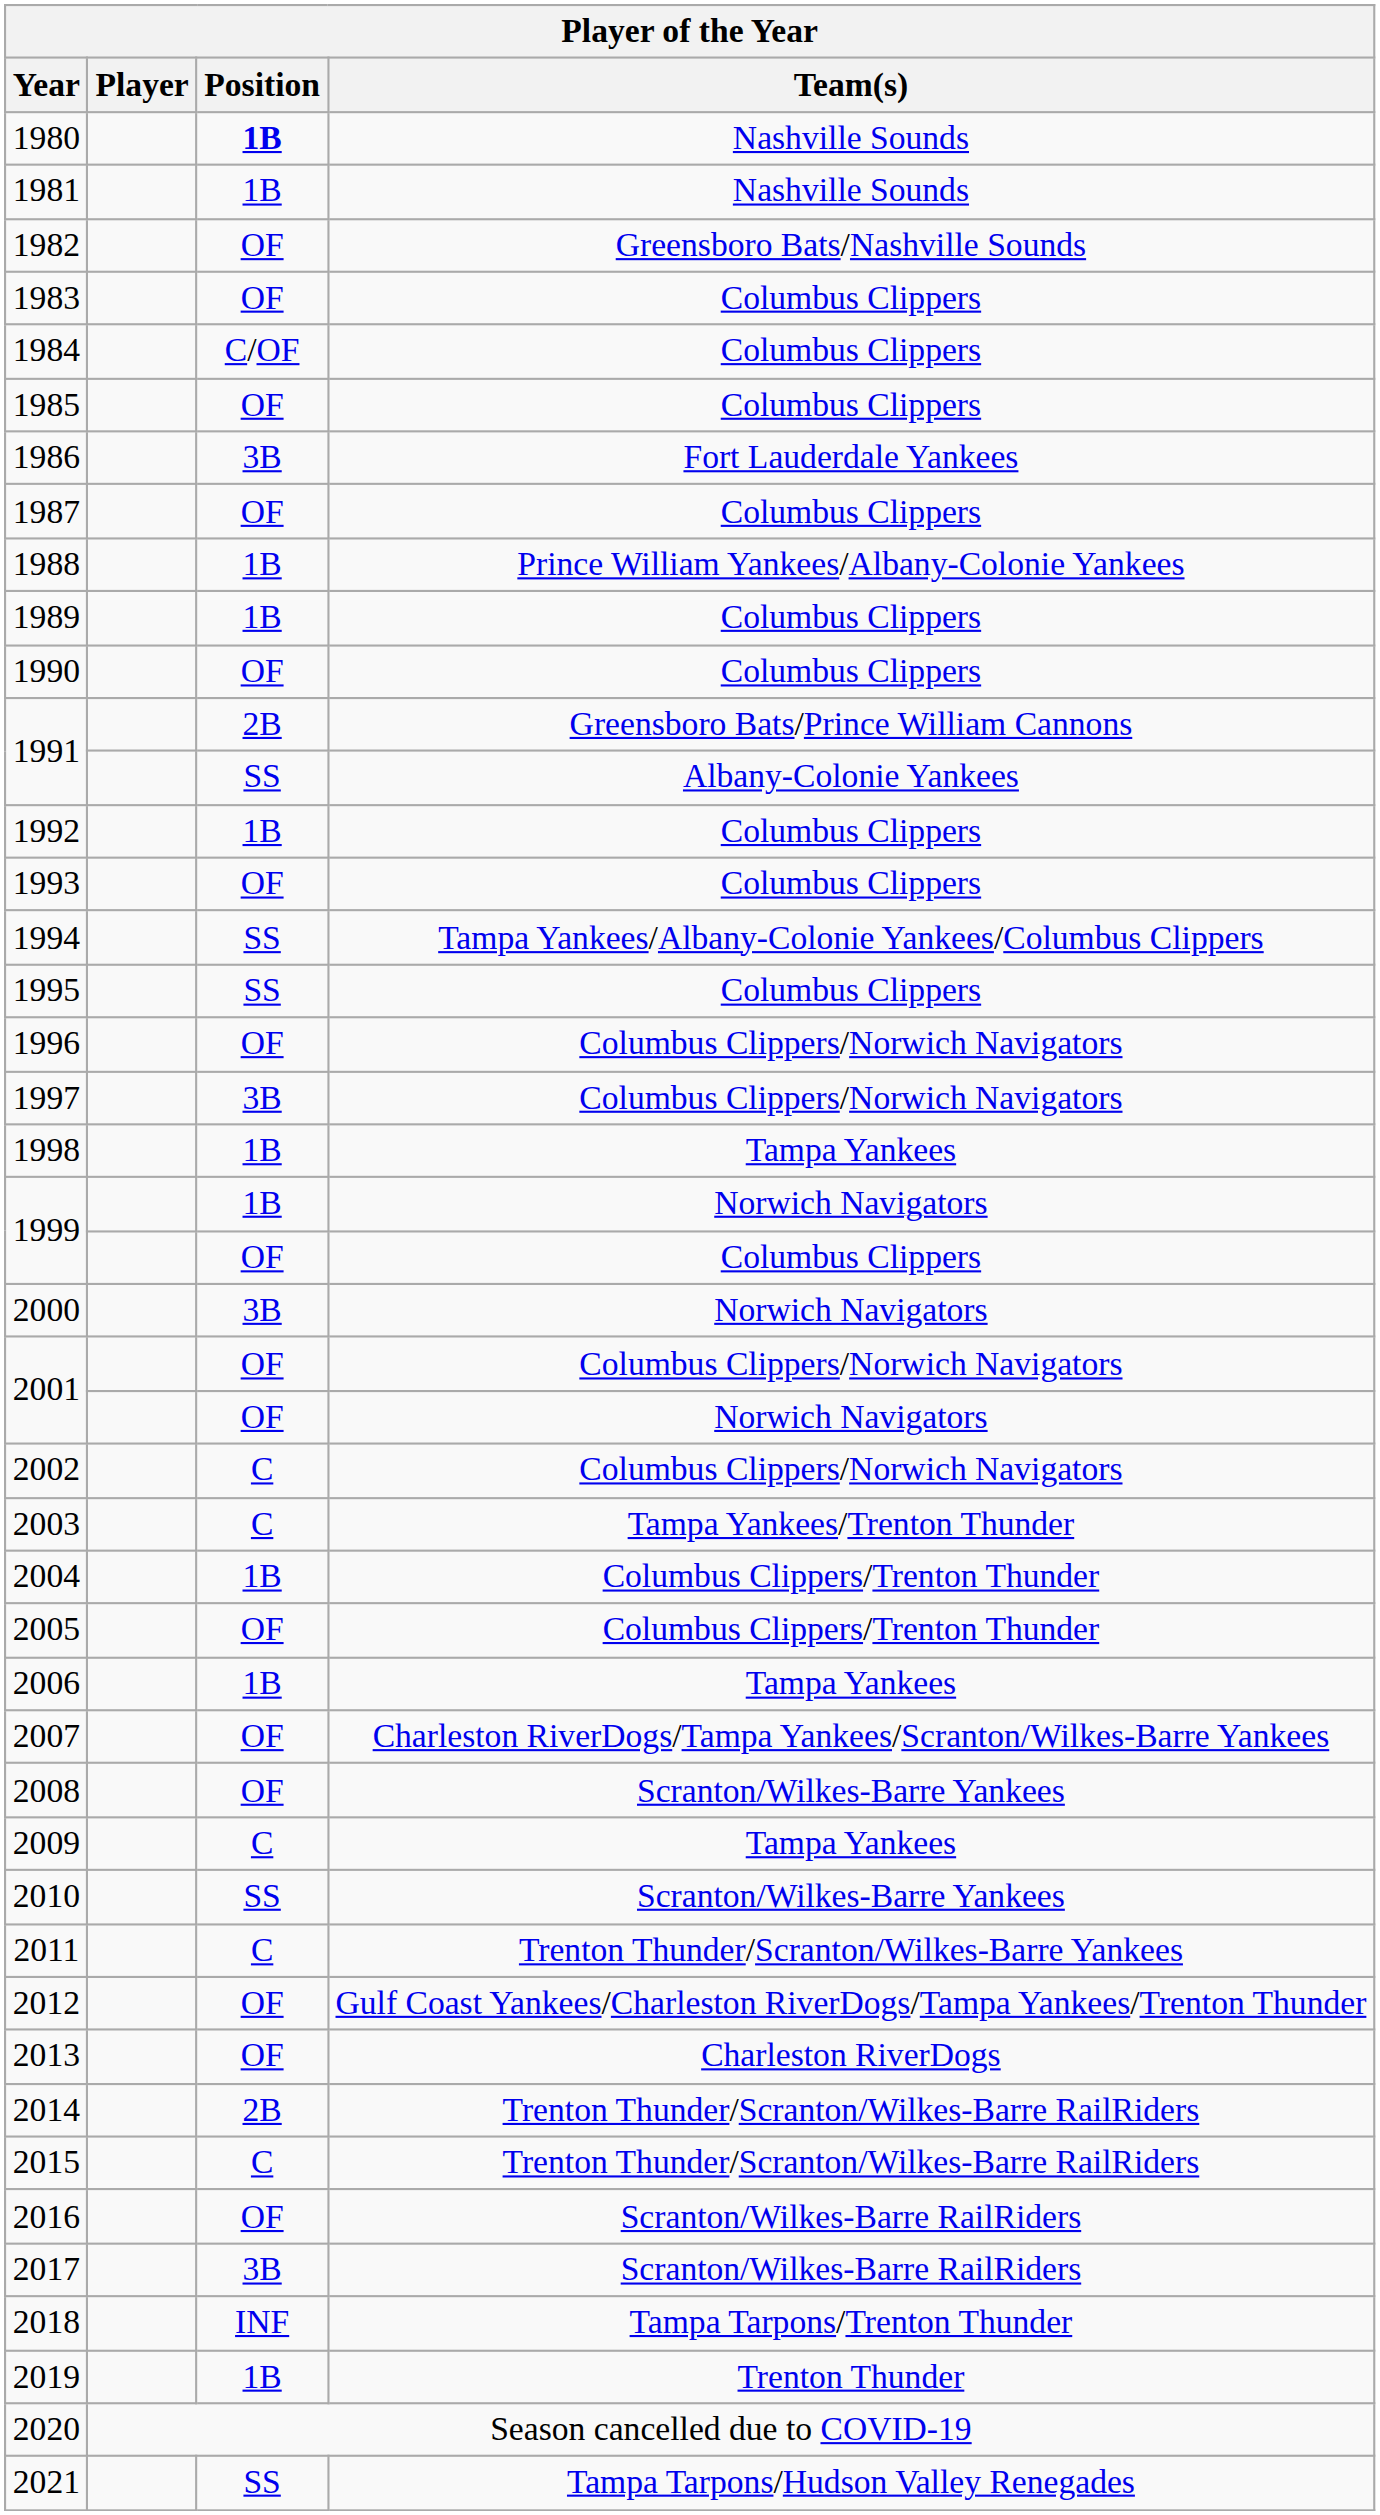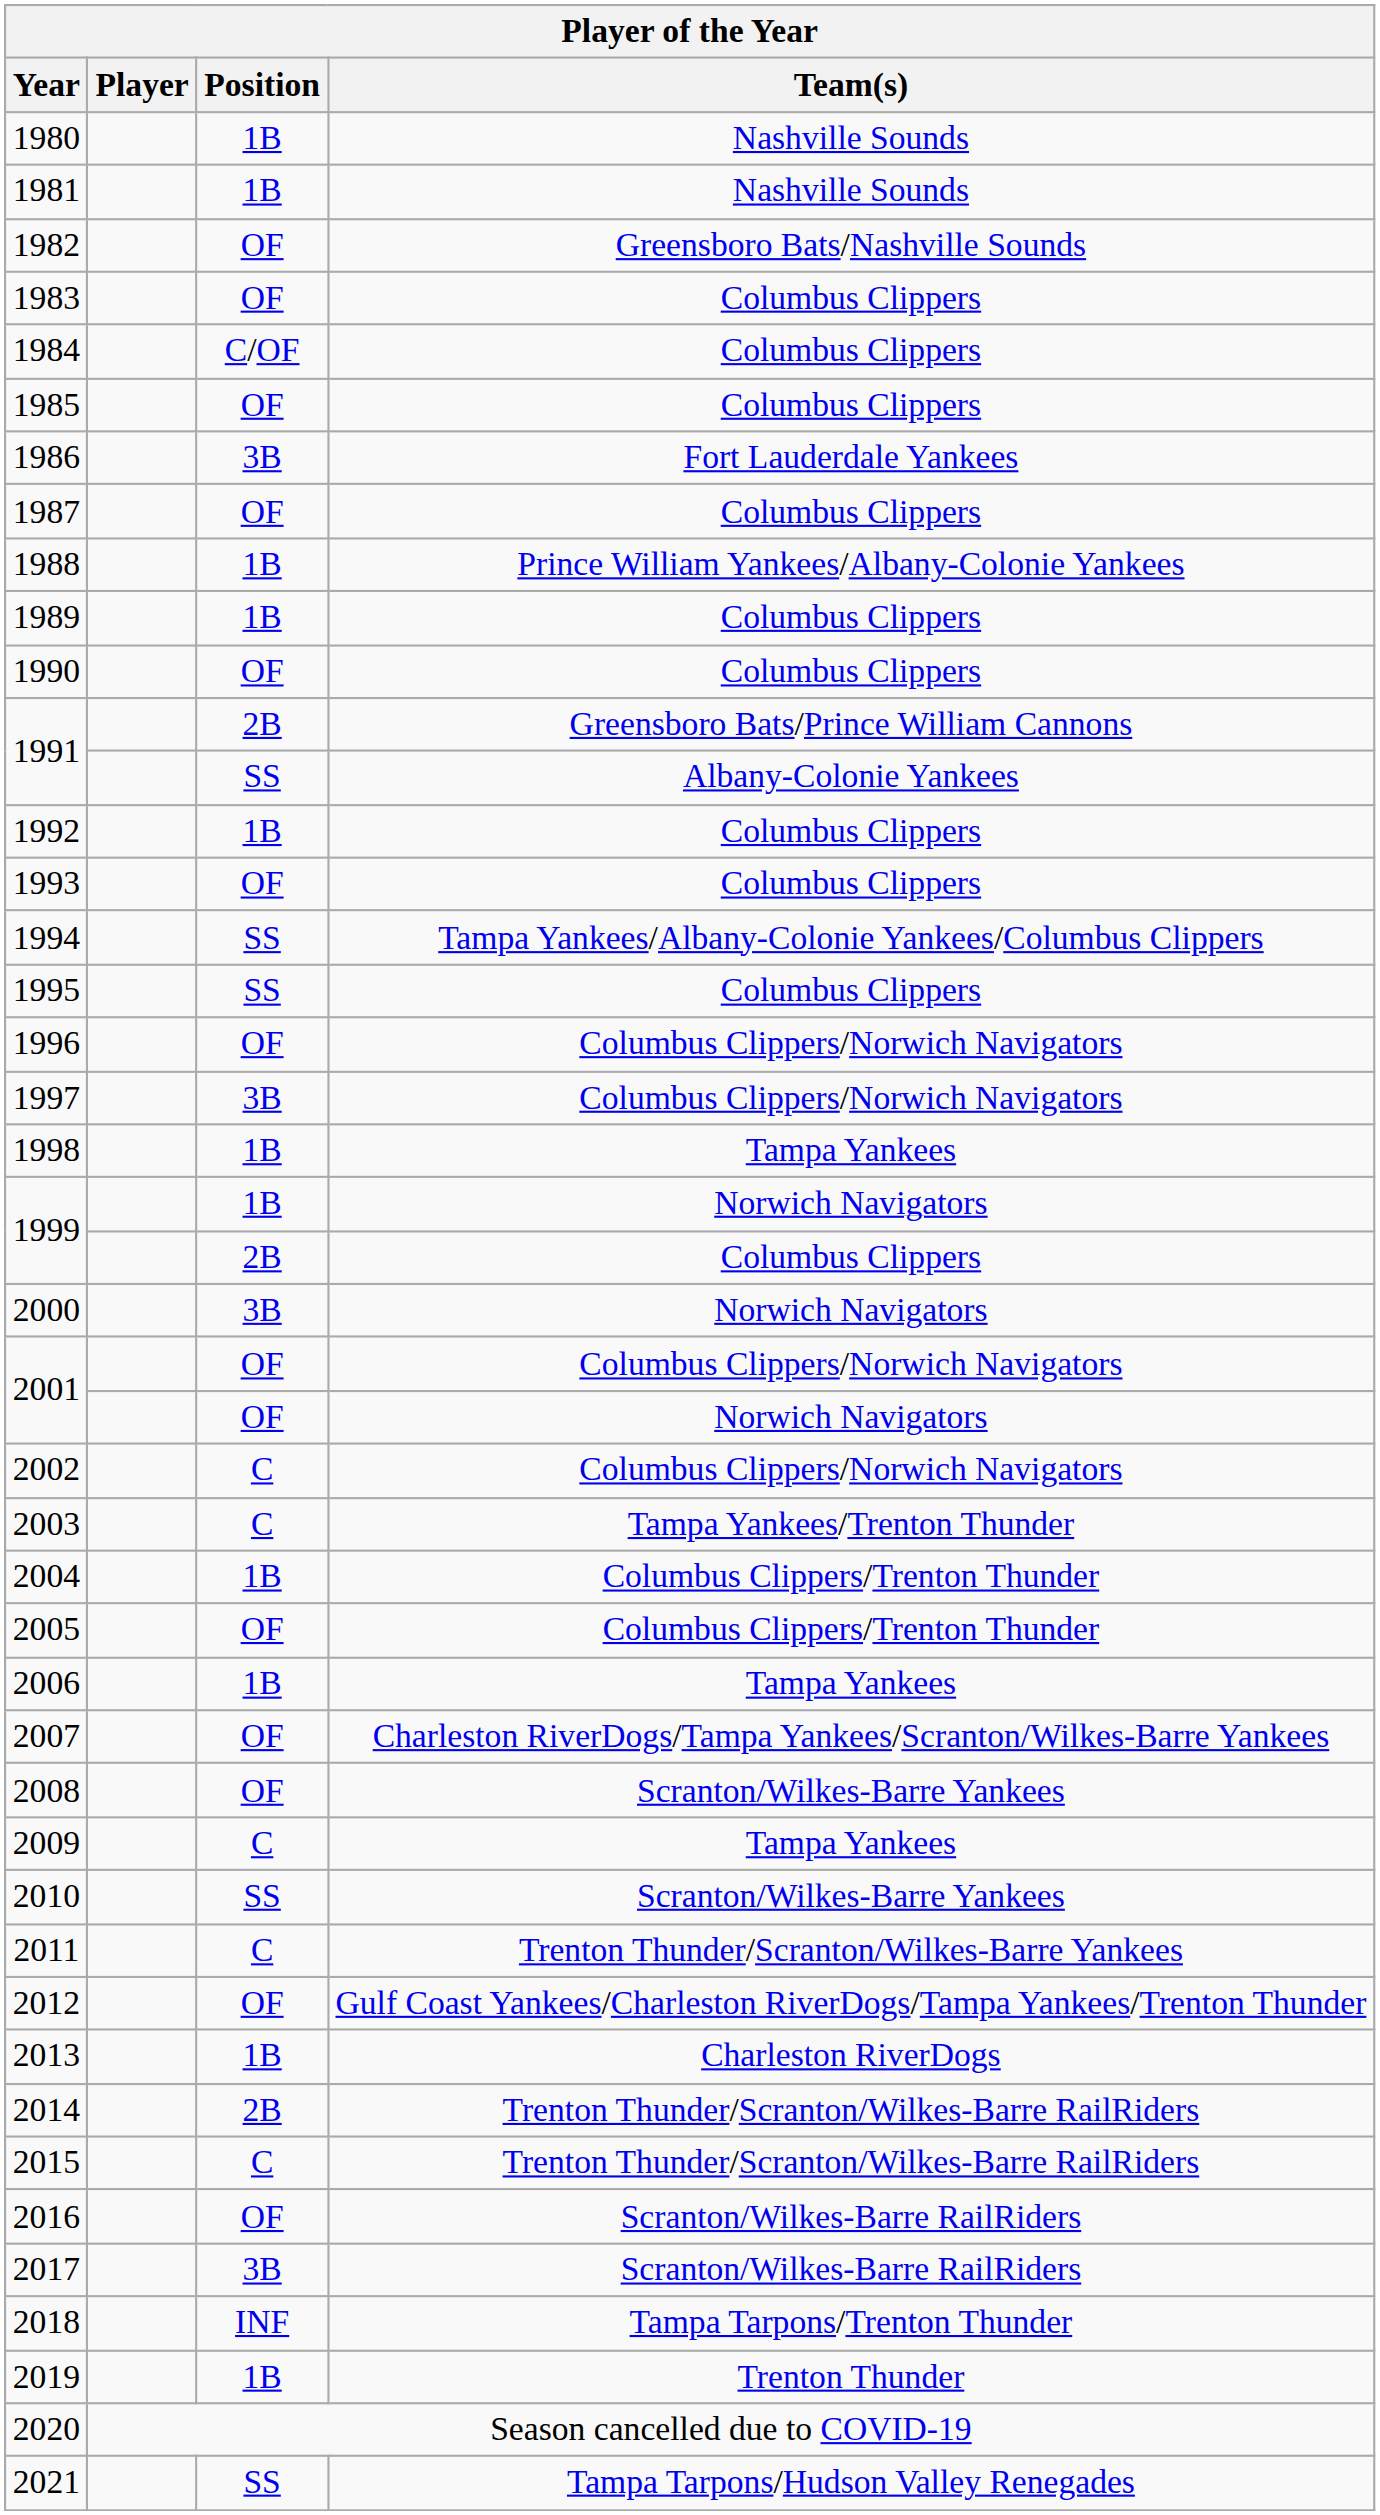(262, 137) bold -> (262, 137) normal
(262, 1256) OF -> (262, 1256) 2B
(262, 2056) OF -> (262, 2056) 1B
